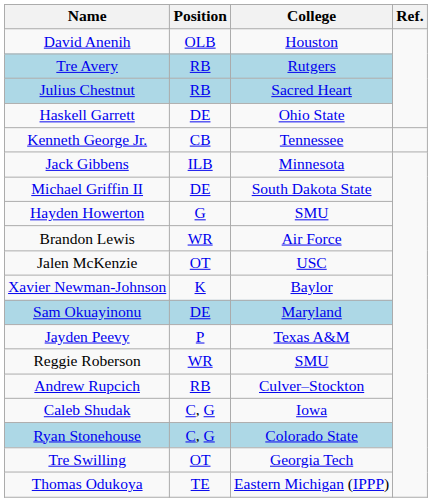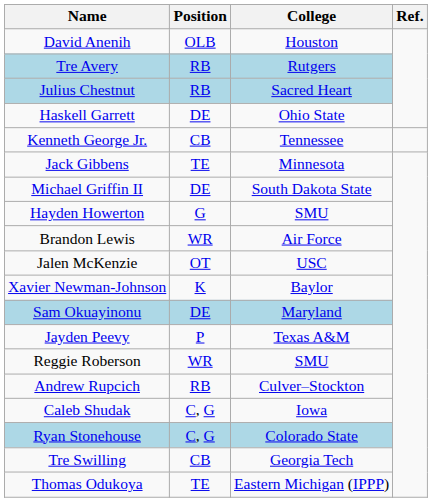(200, 164) ILB -> (200, 164) TE
(200, 459) OT -> (200, 459) CB
